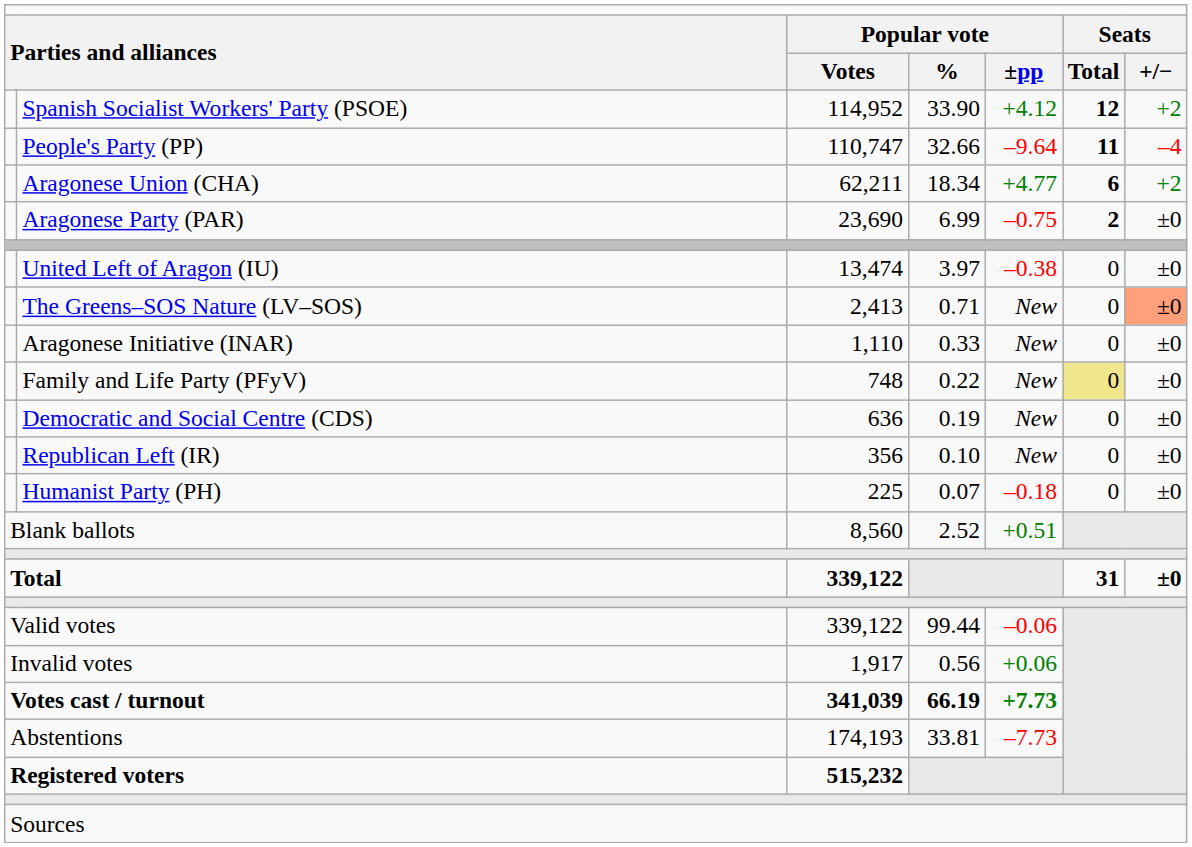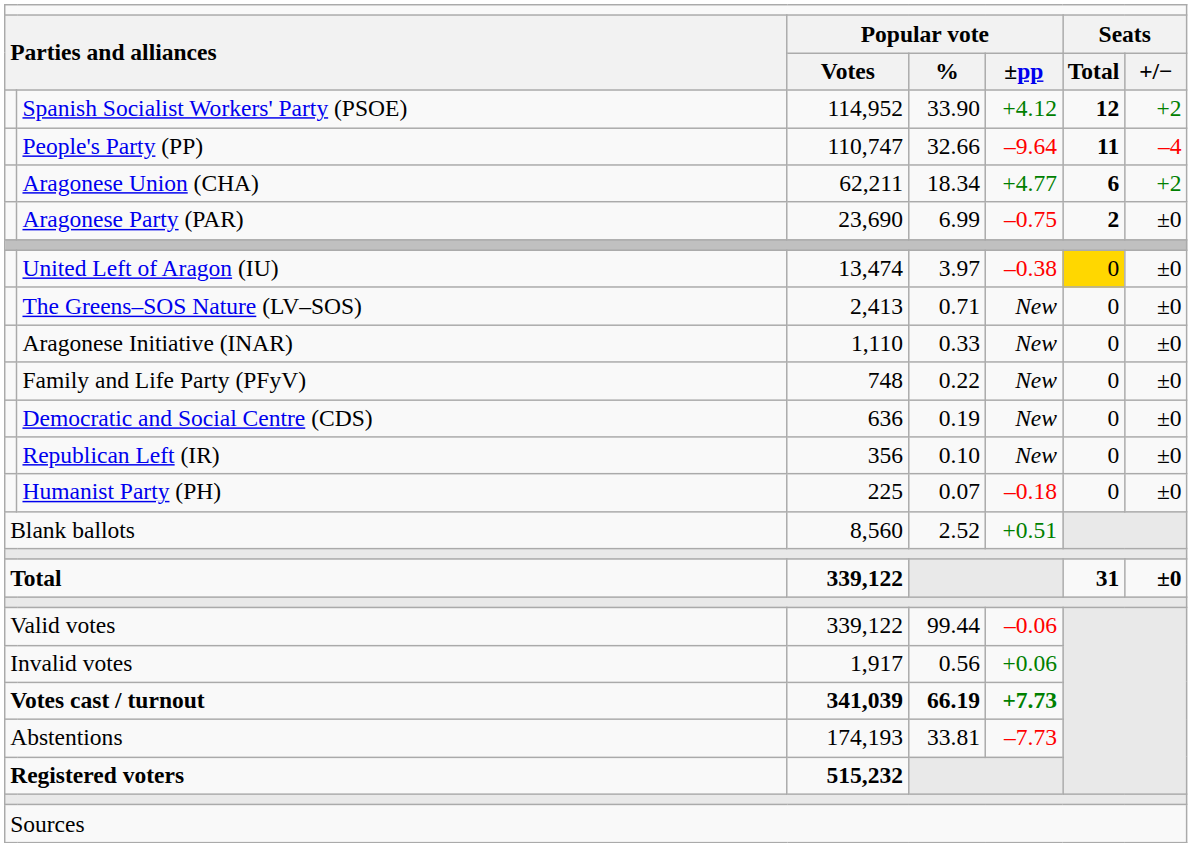(1113, 268) no background -> (1113, 268) gold background
(1169, 305) lightsalmon background -> (1169, 305) no background
(1113, 380) khaki background -> (1113, 380) no background
